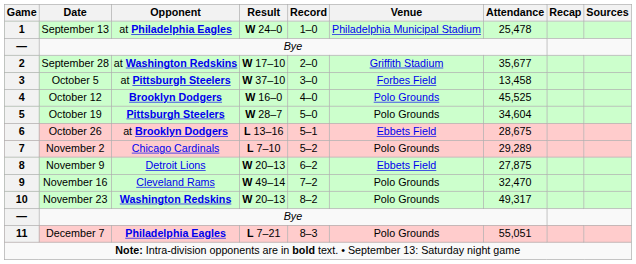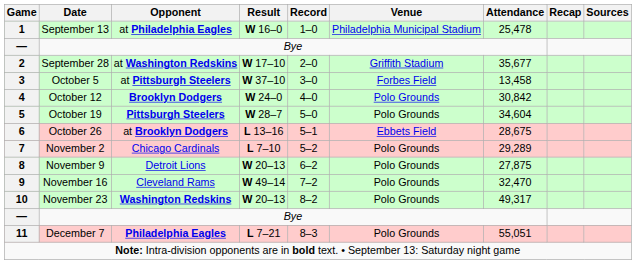(264, 30) W 24–0 -> (264, 30) W 16–0
(264, 98) W 16–0 -> (264, 98) W 24–0
(515, 98) 45,525 -> (515, 98) 30,842
(406, 166) Ebbets Field -> (406, 166) Polo Grounds
